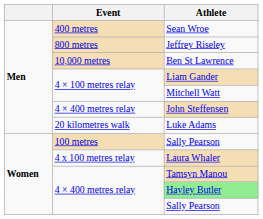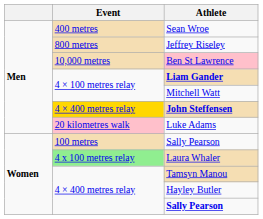(200, 61) no background -> (200, 61) pink background
(192, 77) normal -> (195, 77) bold
(95, 109) no background -> (95, 109) gold background
(197, 109) normal -> (199, 109) bold
(92, 126) no background -> (92, 126) pink background
(95, 158) no background -> (95, 158) lightgreen background
(194, 190) lightgreen background -> (194, 190) no background
(193, 206) normal -> (195, 206) bold
